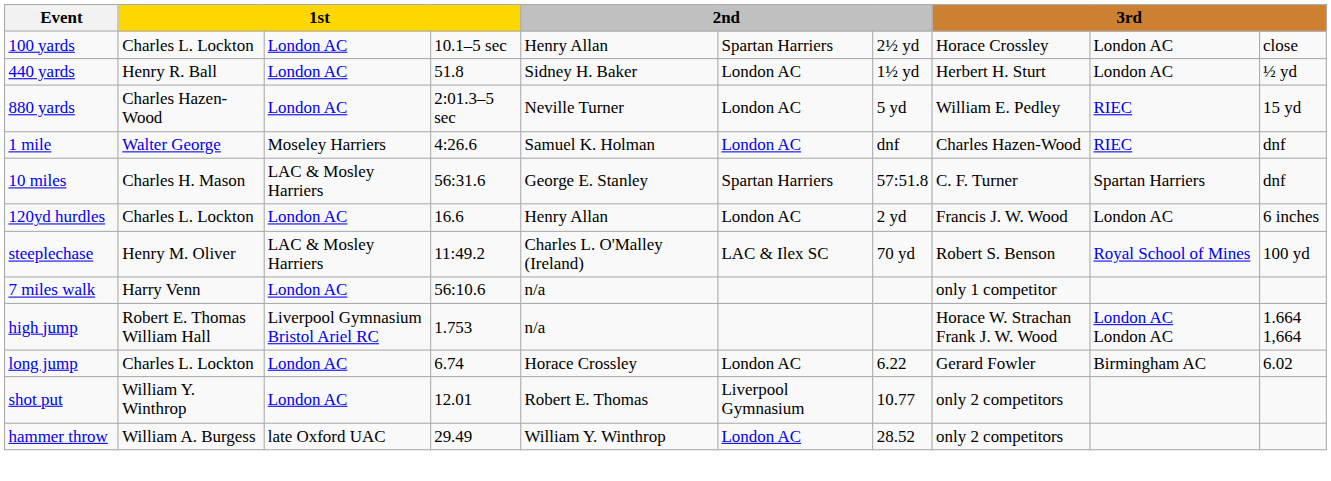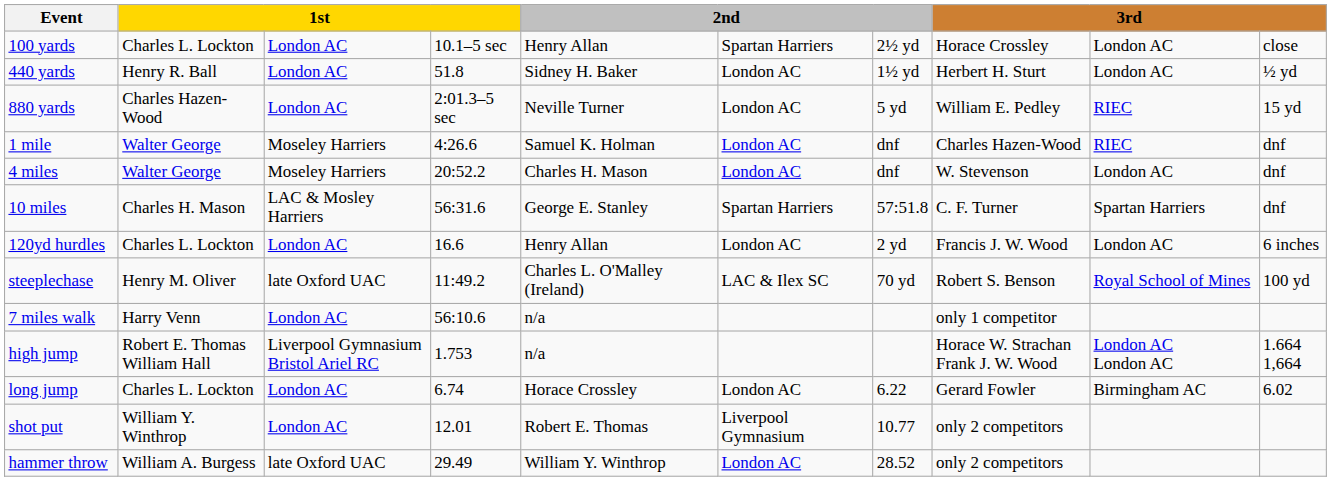+ row: (33, 171)
(321, 253) LAC & Mosley Harriers -> (327, 280) late Oxford UAC
